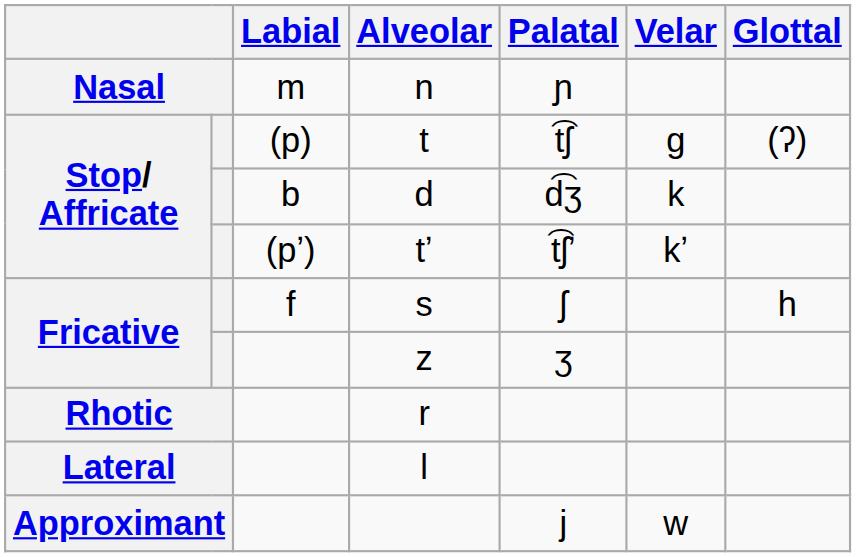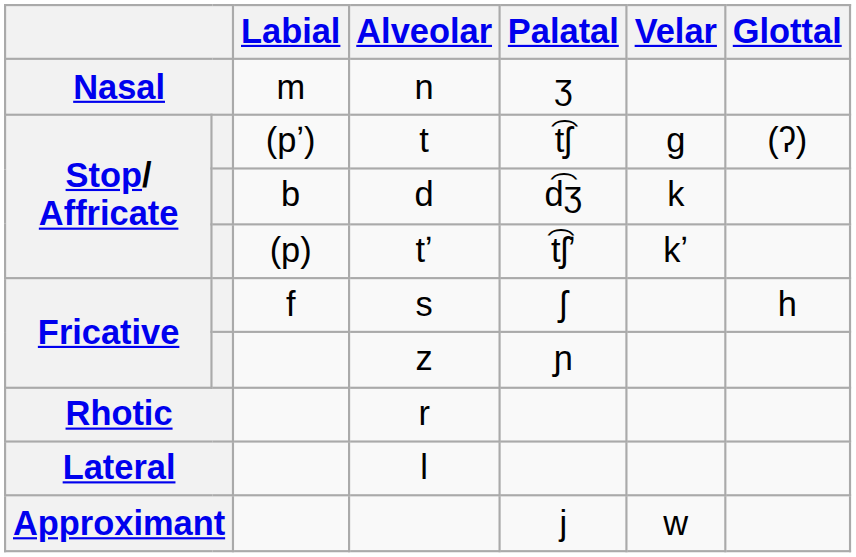(563, 86) ɲ -> (563, 86) ʒ
(291, 140) (p) -> (291, 140) (pʼ)
(291, 250) (pʼ) -> (291, 250) (p)
(563, 359) ʒ -> (563, 359) ɲ
